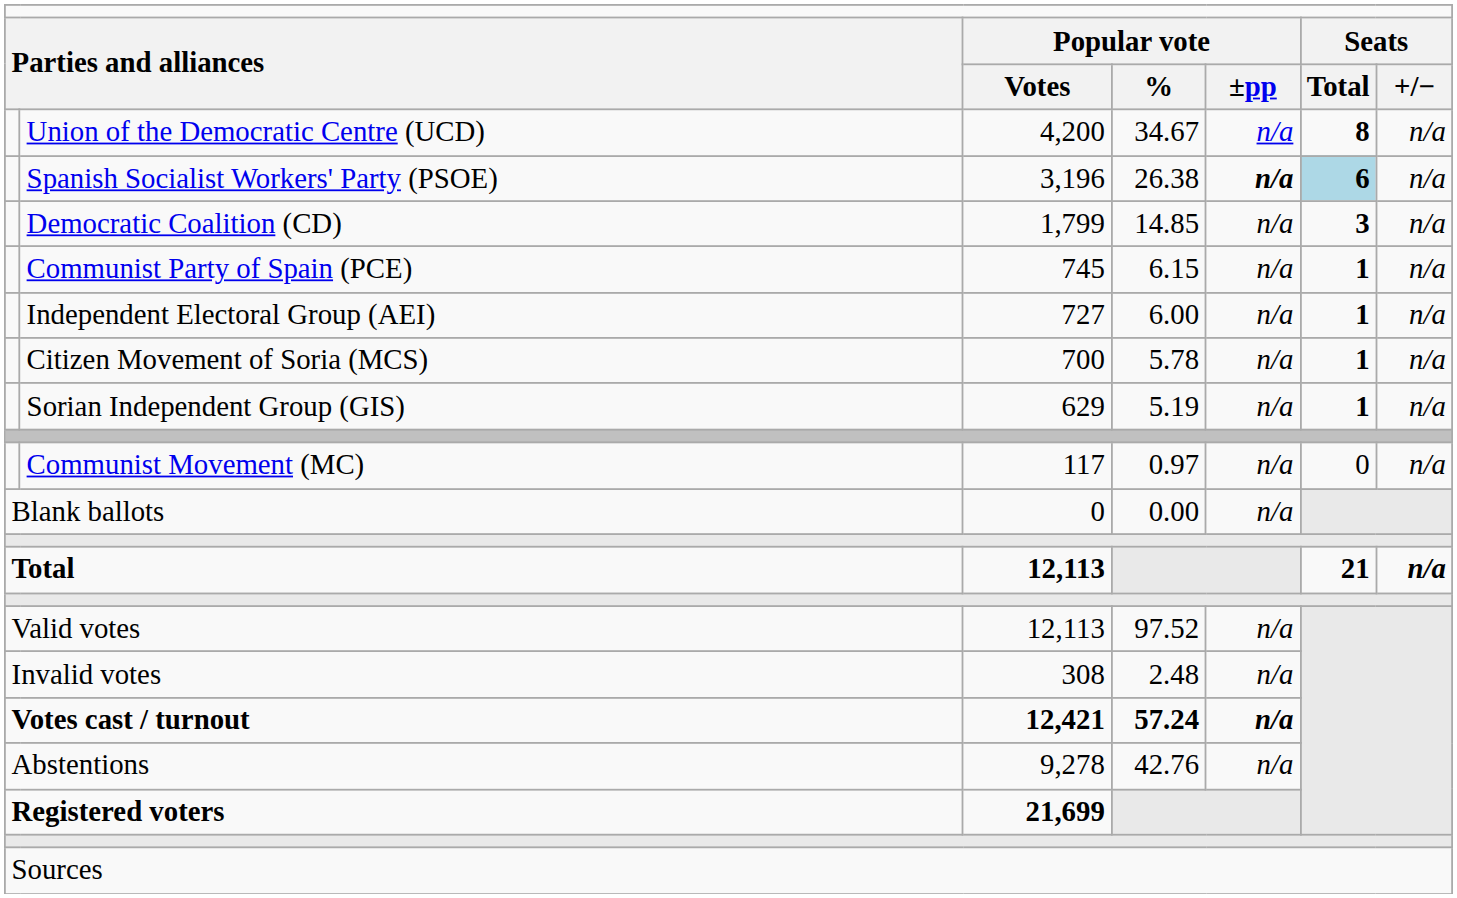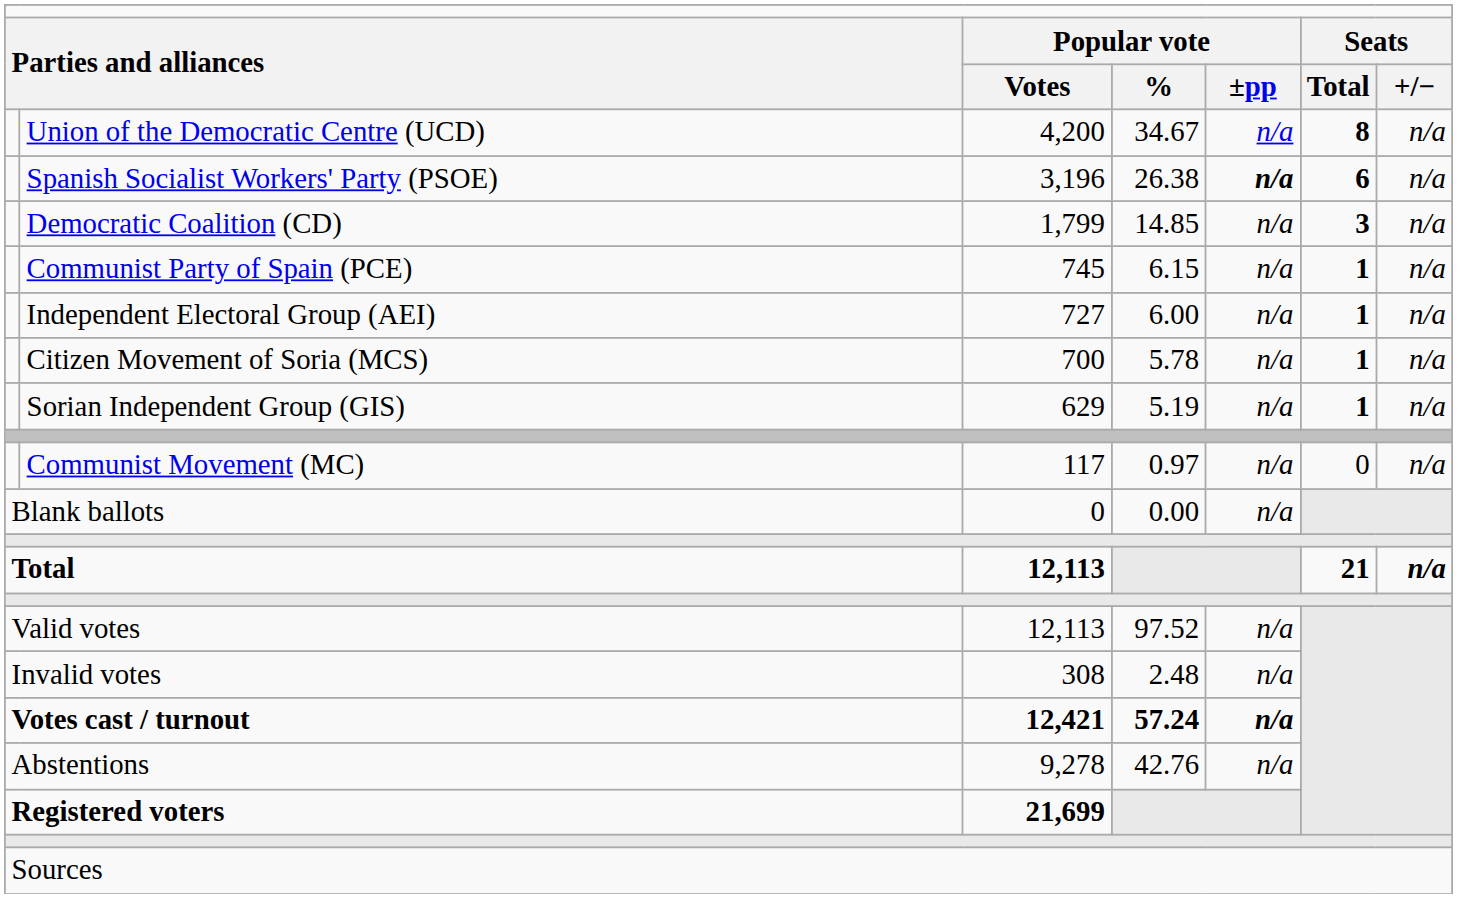(1362, 177) lightblue background -> (1362, 177) no background
